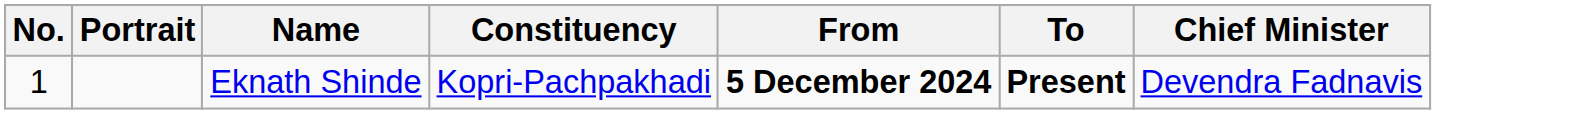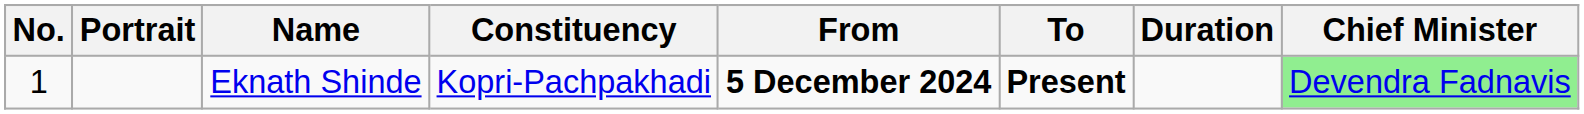+ column: (1207, 30)
(1281, 81) no background -> (1430, 81) lightgreen background
